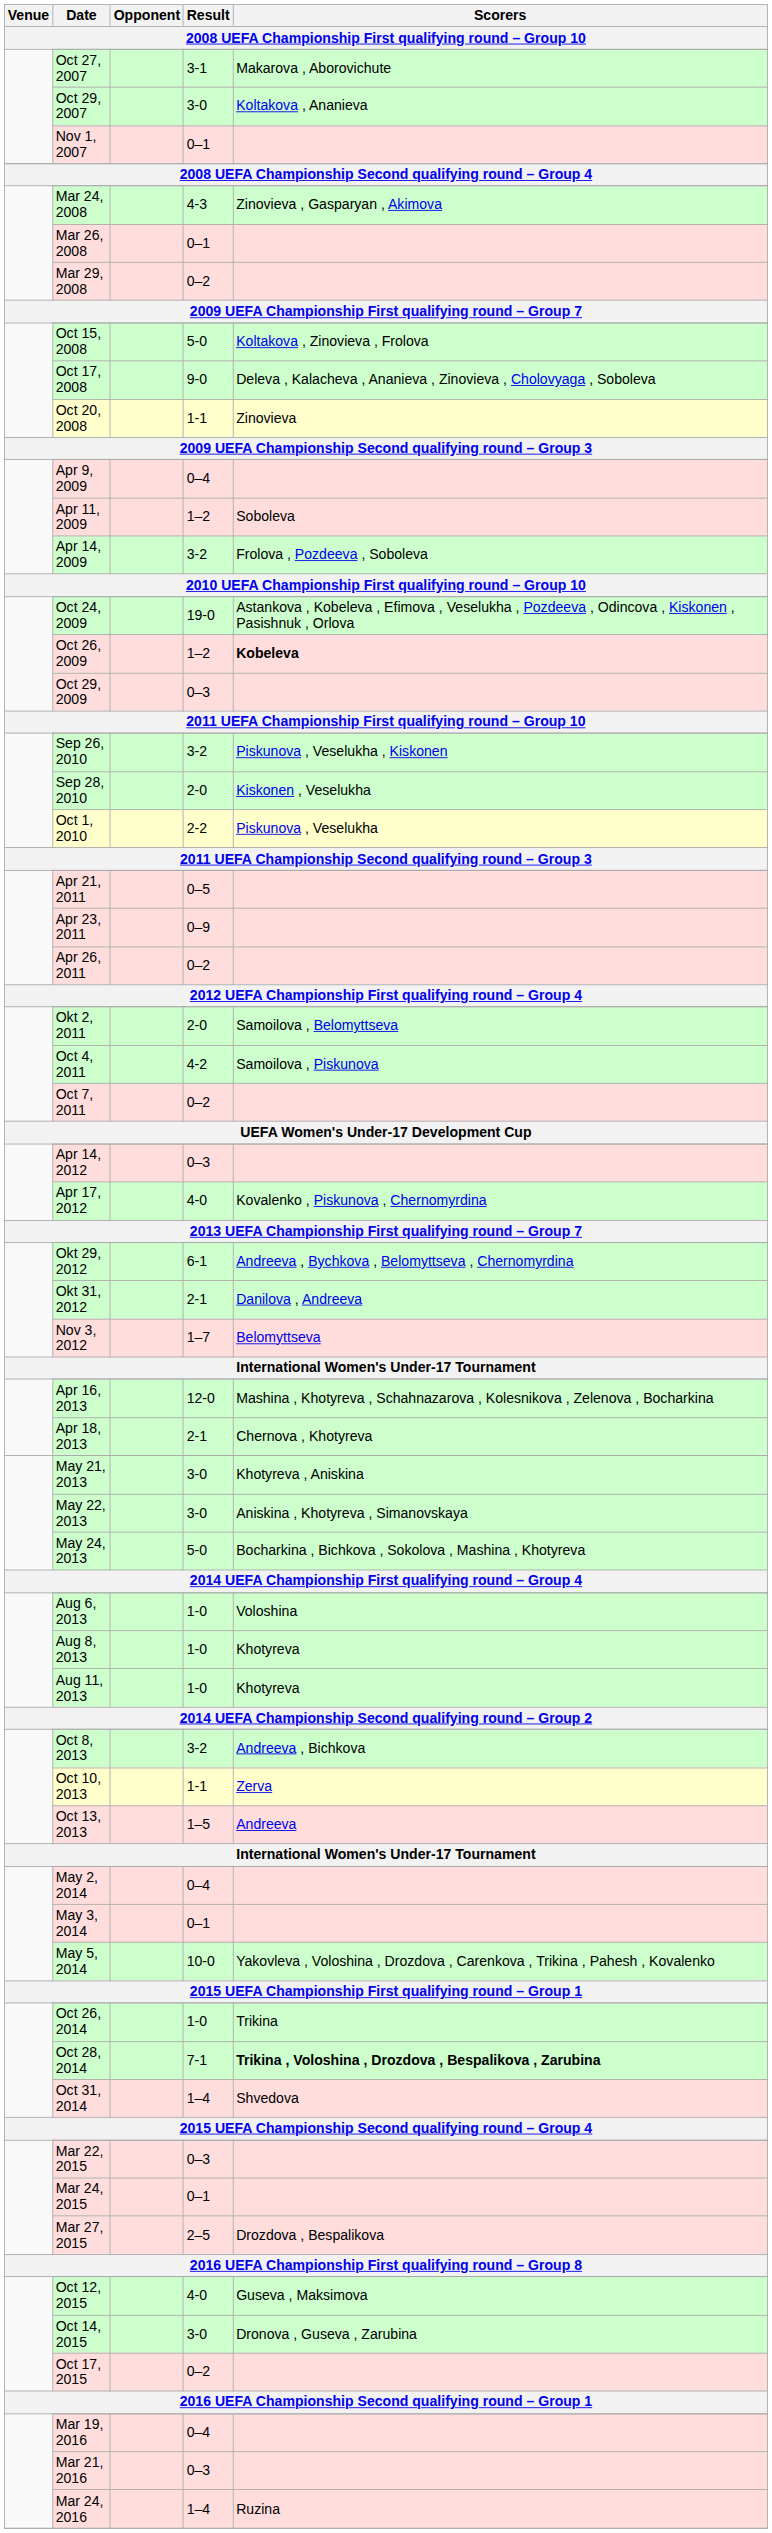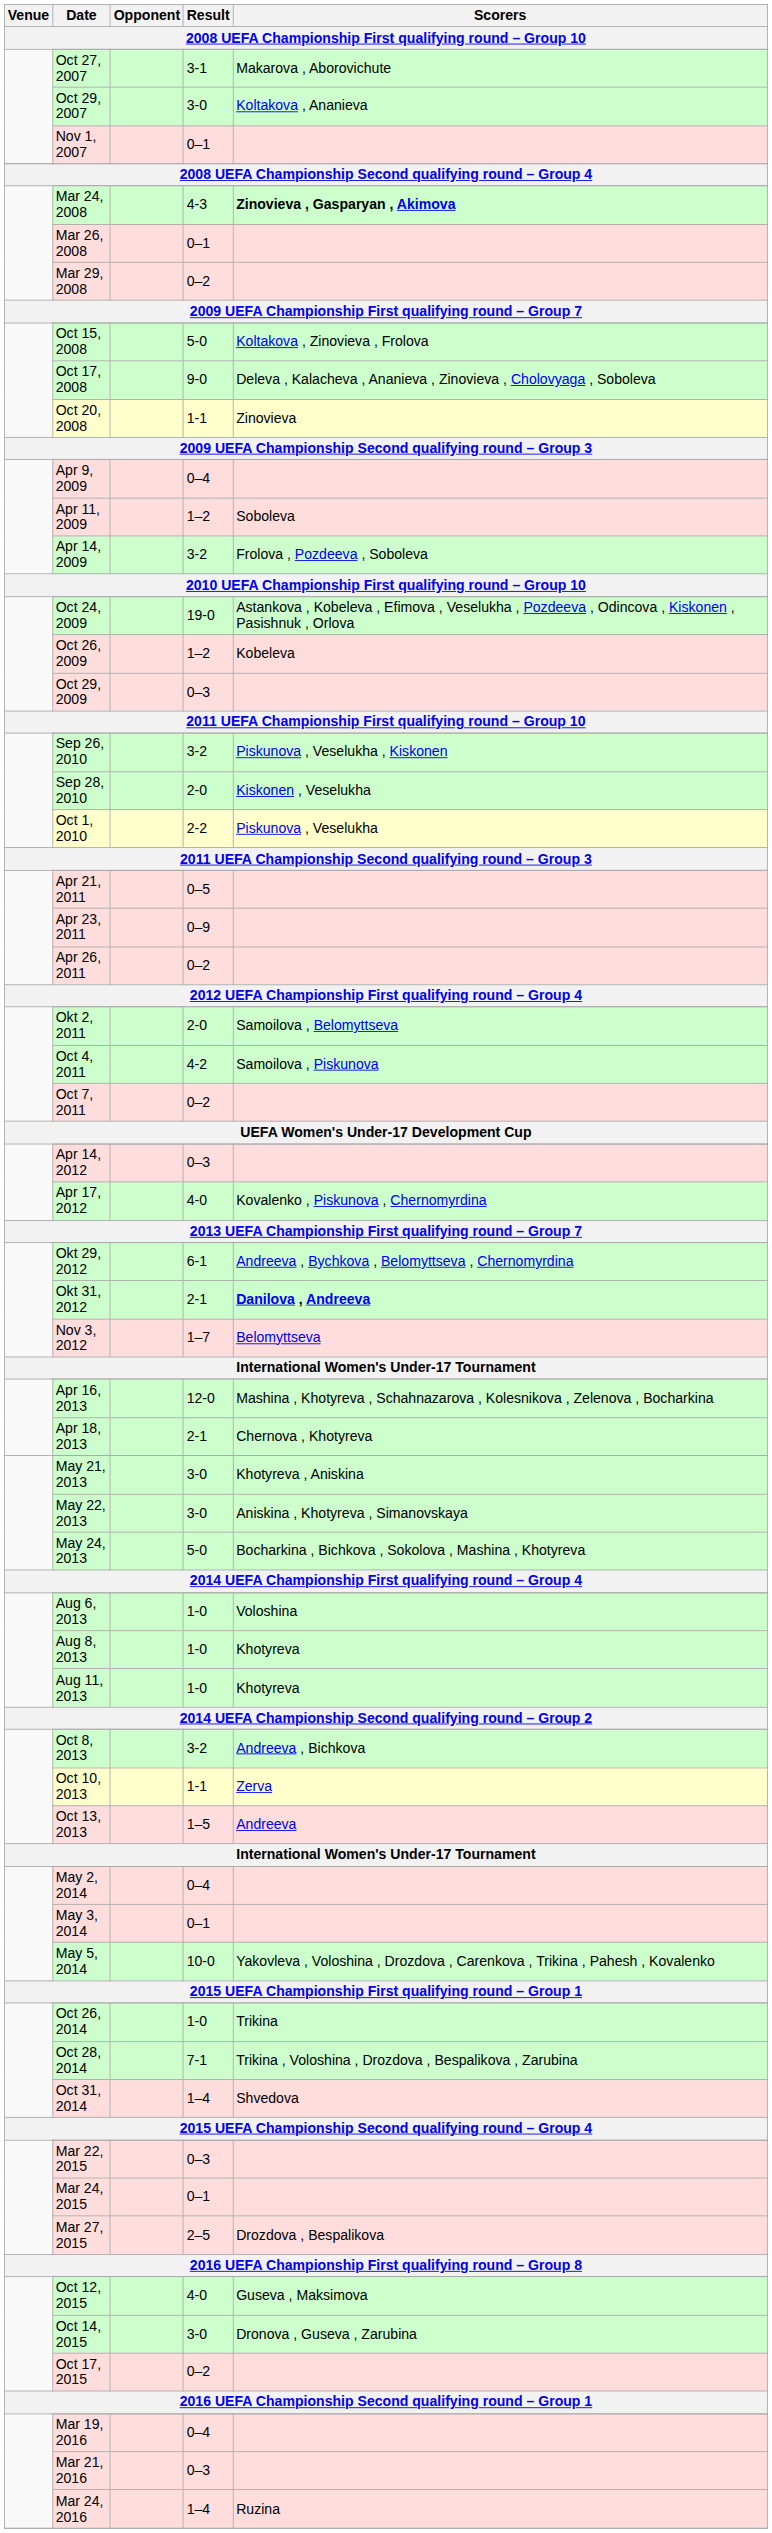(339, 205) normal -> (346, 205) bold
(267, 653) bold -> (266, 653) normal
(299, 1299) normal -> (303, 1299) bold
(418, 2060) bold -> (407, 2060) normal
